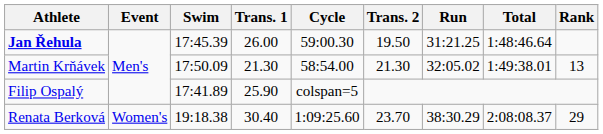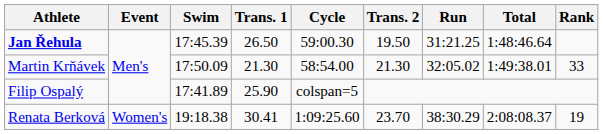(261, 42) 26.00 -> (261, 42) 26.50
(577, 67) 13 -> (577, 67) 33
(261, 117) 30.40 -> (261, 117) 30.41
(577, 117) 29 -> (577, 117) 19
